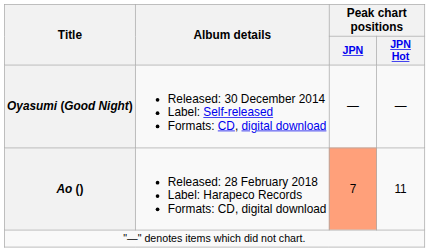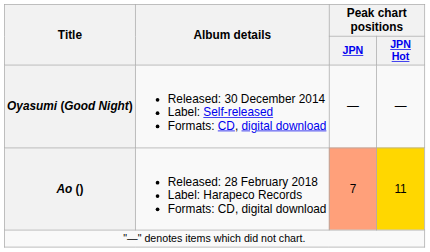(401, 188) no background -> (401, 188) gold background
